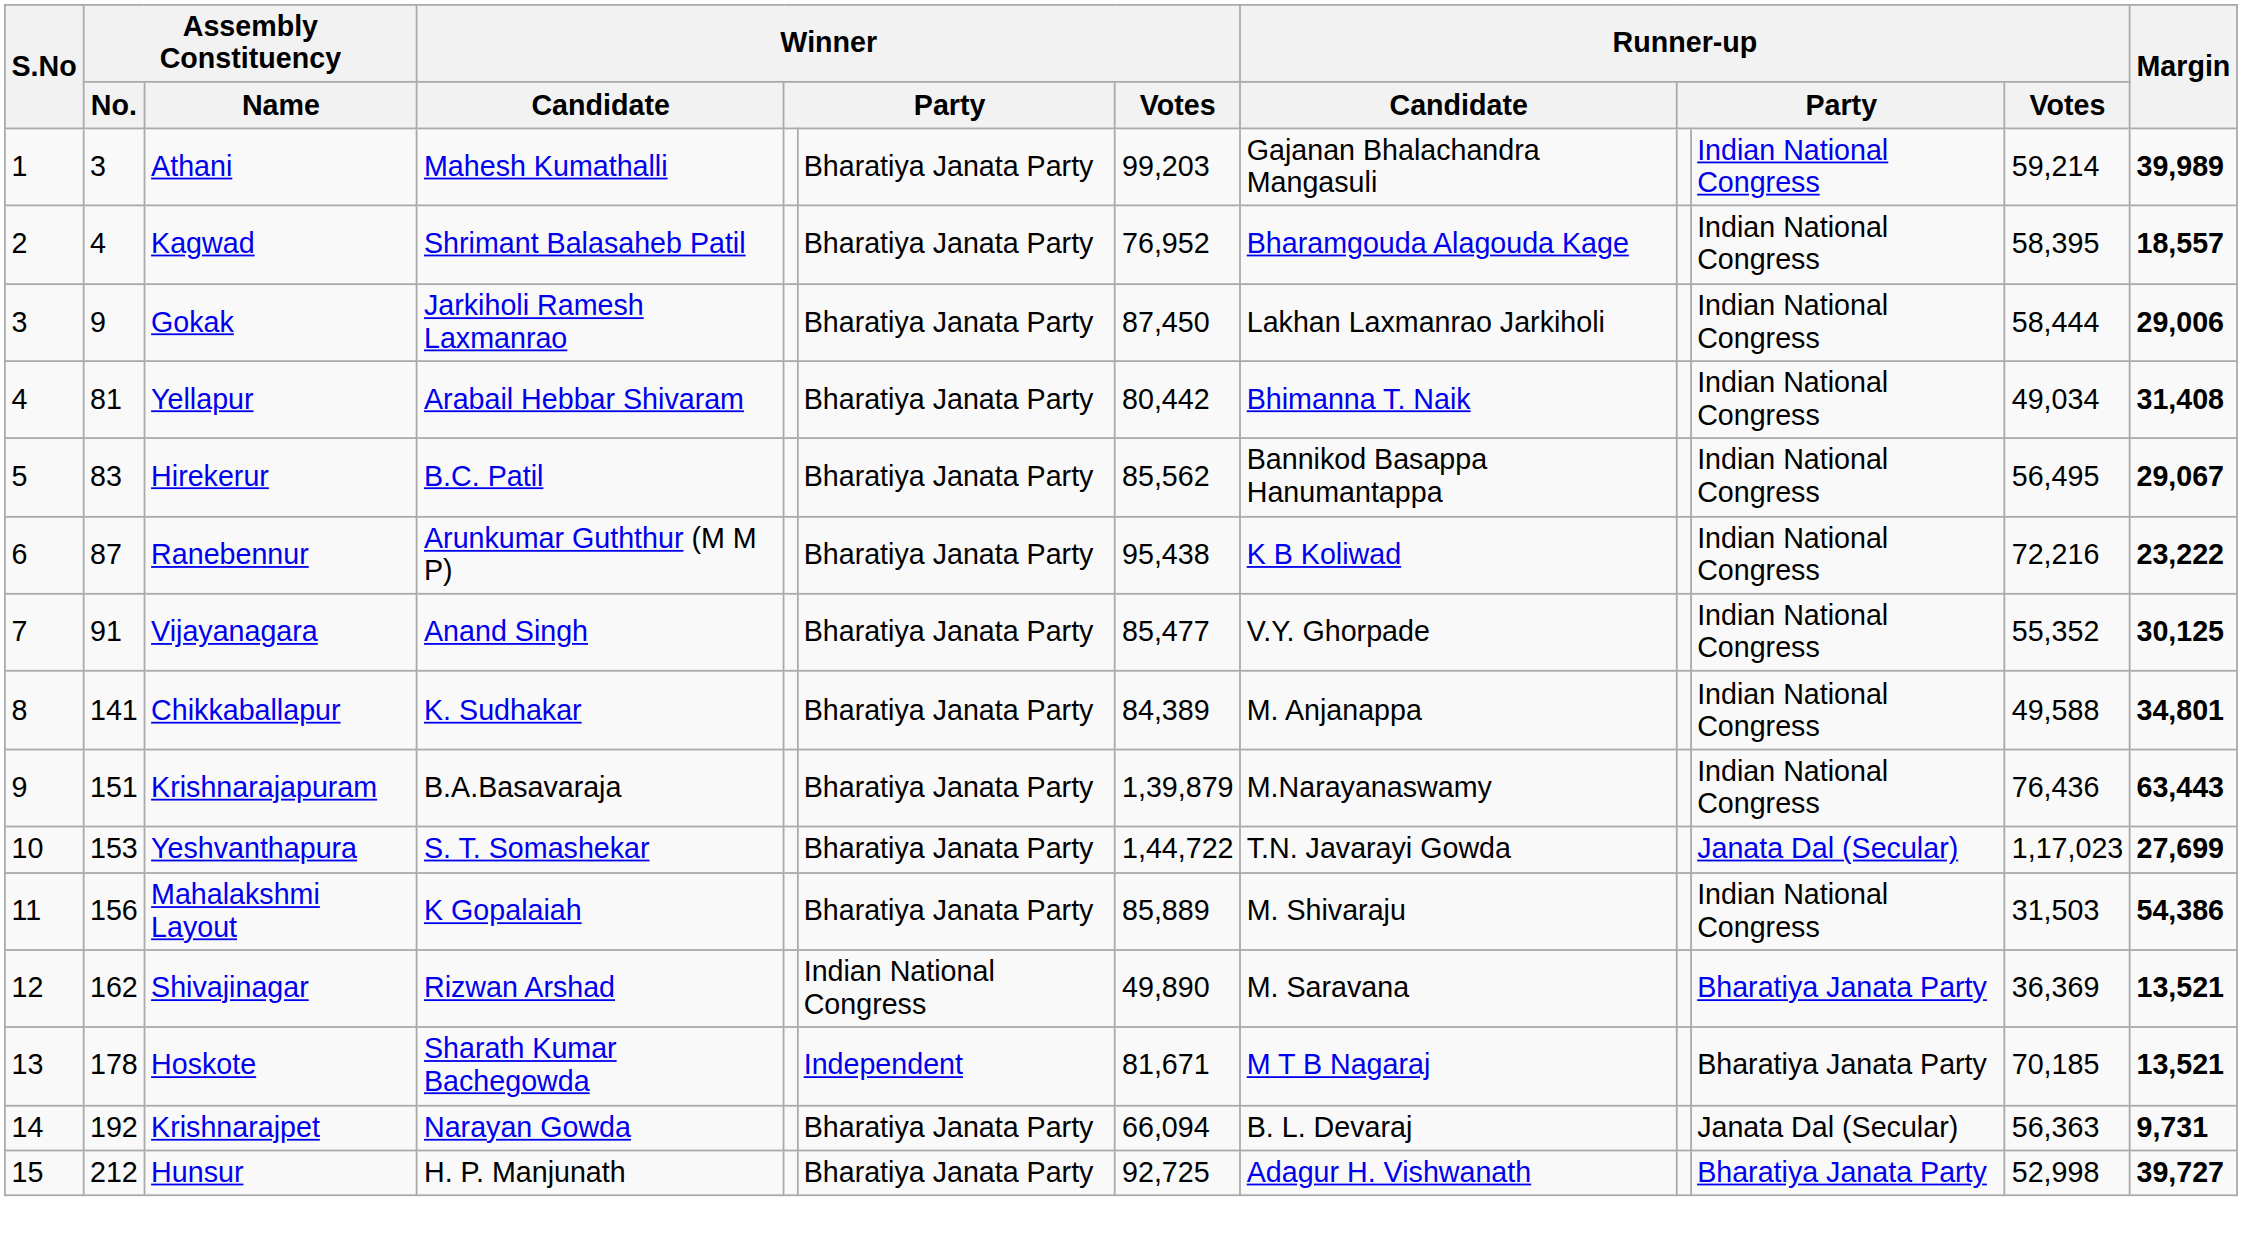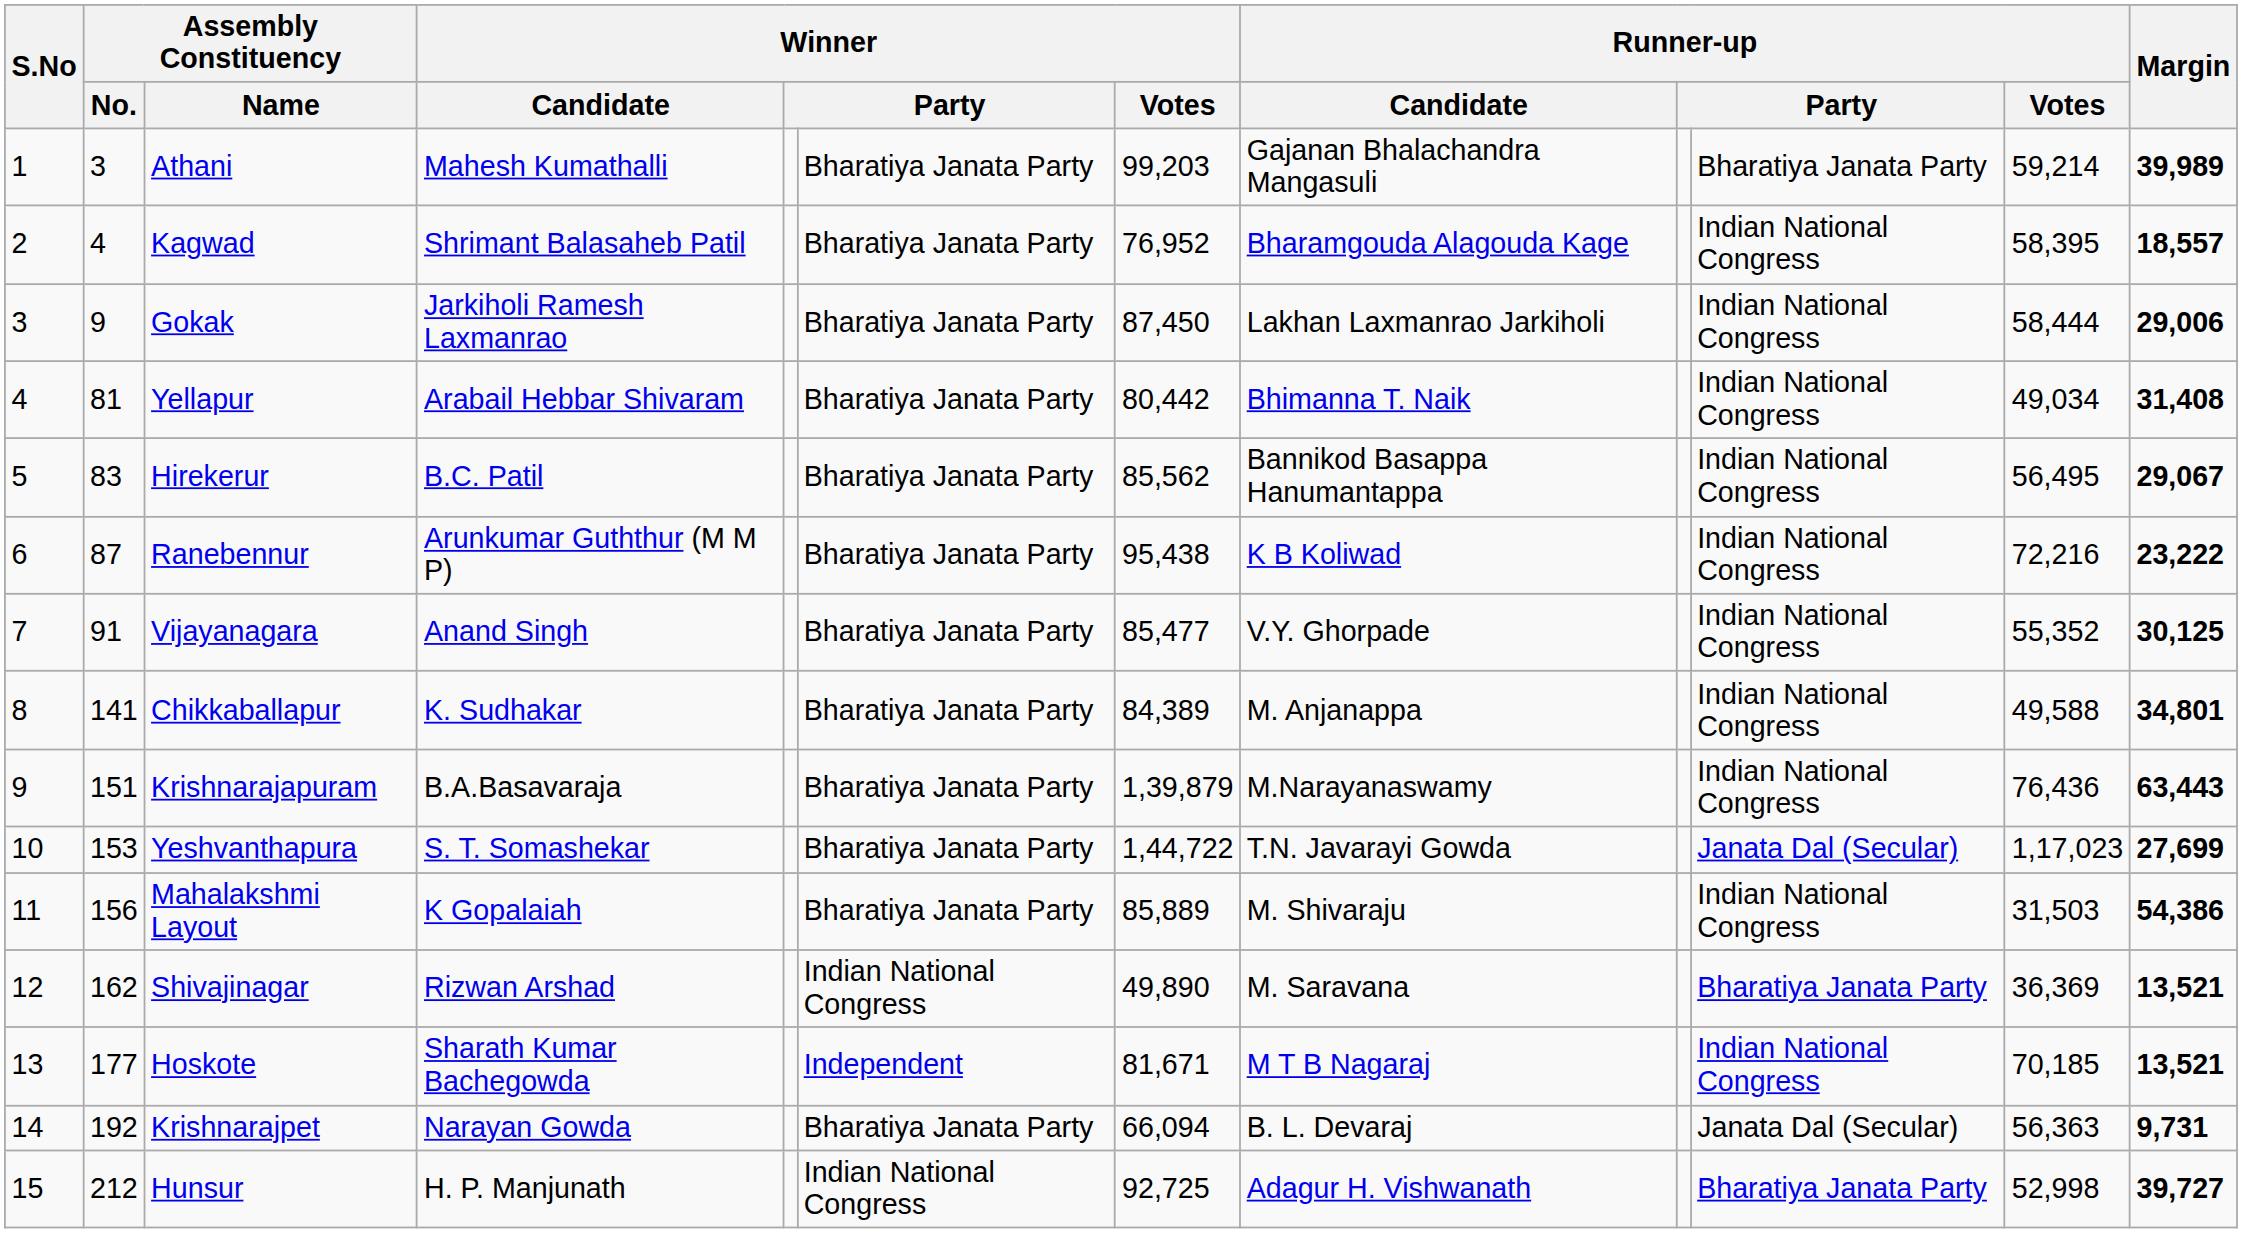(1793, 166) Indian National Congress -> (1842, 166) Bharatiya Janata Party
(114, 1065) 178 -> (114, 1065) 177
(1842, 1065) Bharatiya Janata Party -> (1793, 1065) Indian National Congress
(949, 1172) Bharatiya Janata Party -> (899, 1188) Indian National Congress
